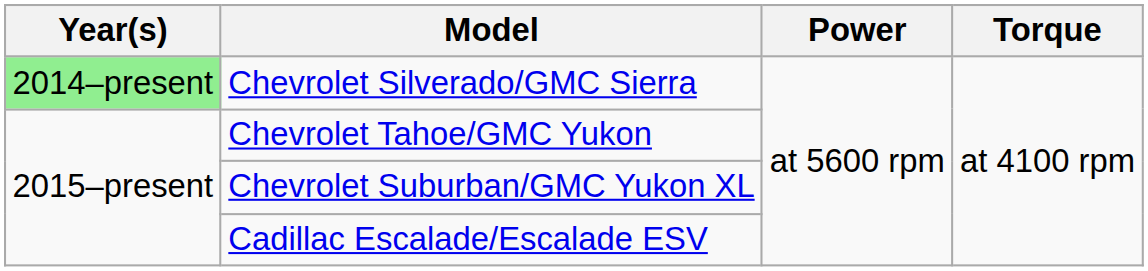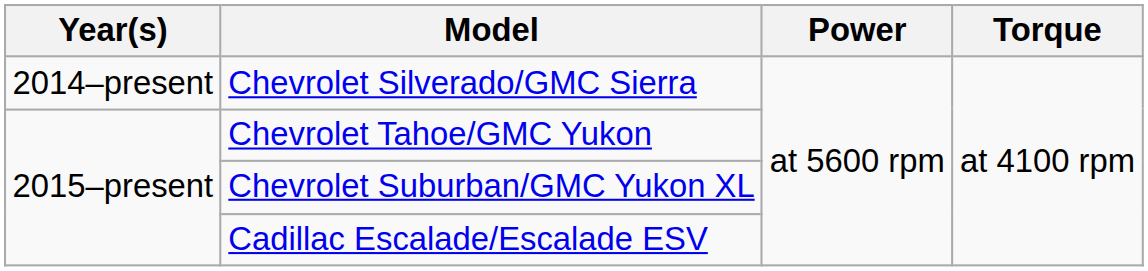(113, 82) lightgreen background -> (113, 82) no background
